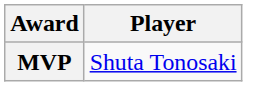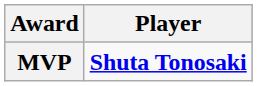(163, 61) normal -> (168, 61) bold
